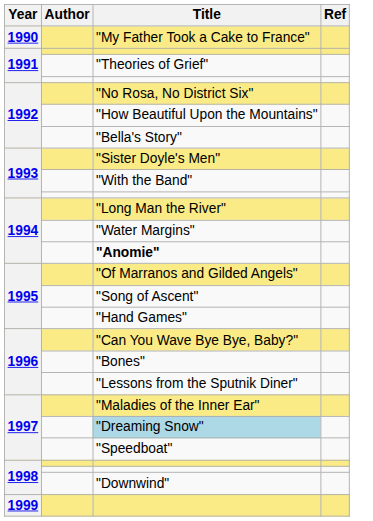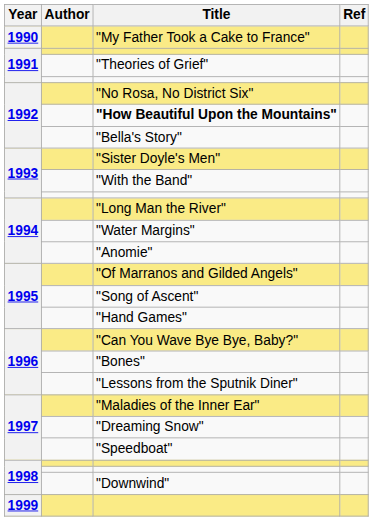(207, 115) normal -> (216, 115) bold
(128, 252) bold -> (124, 252) normal
(150, 427) lightblue background -> (150, 427) no background
